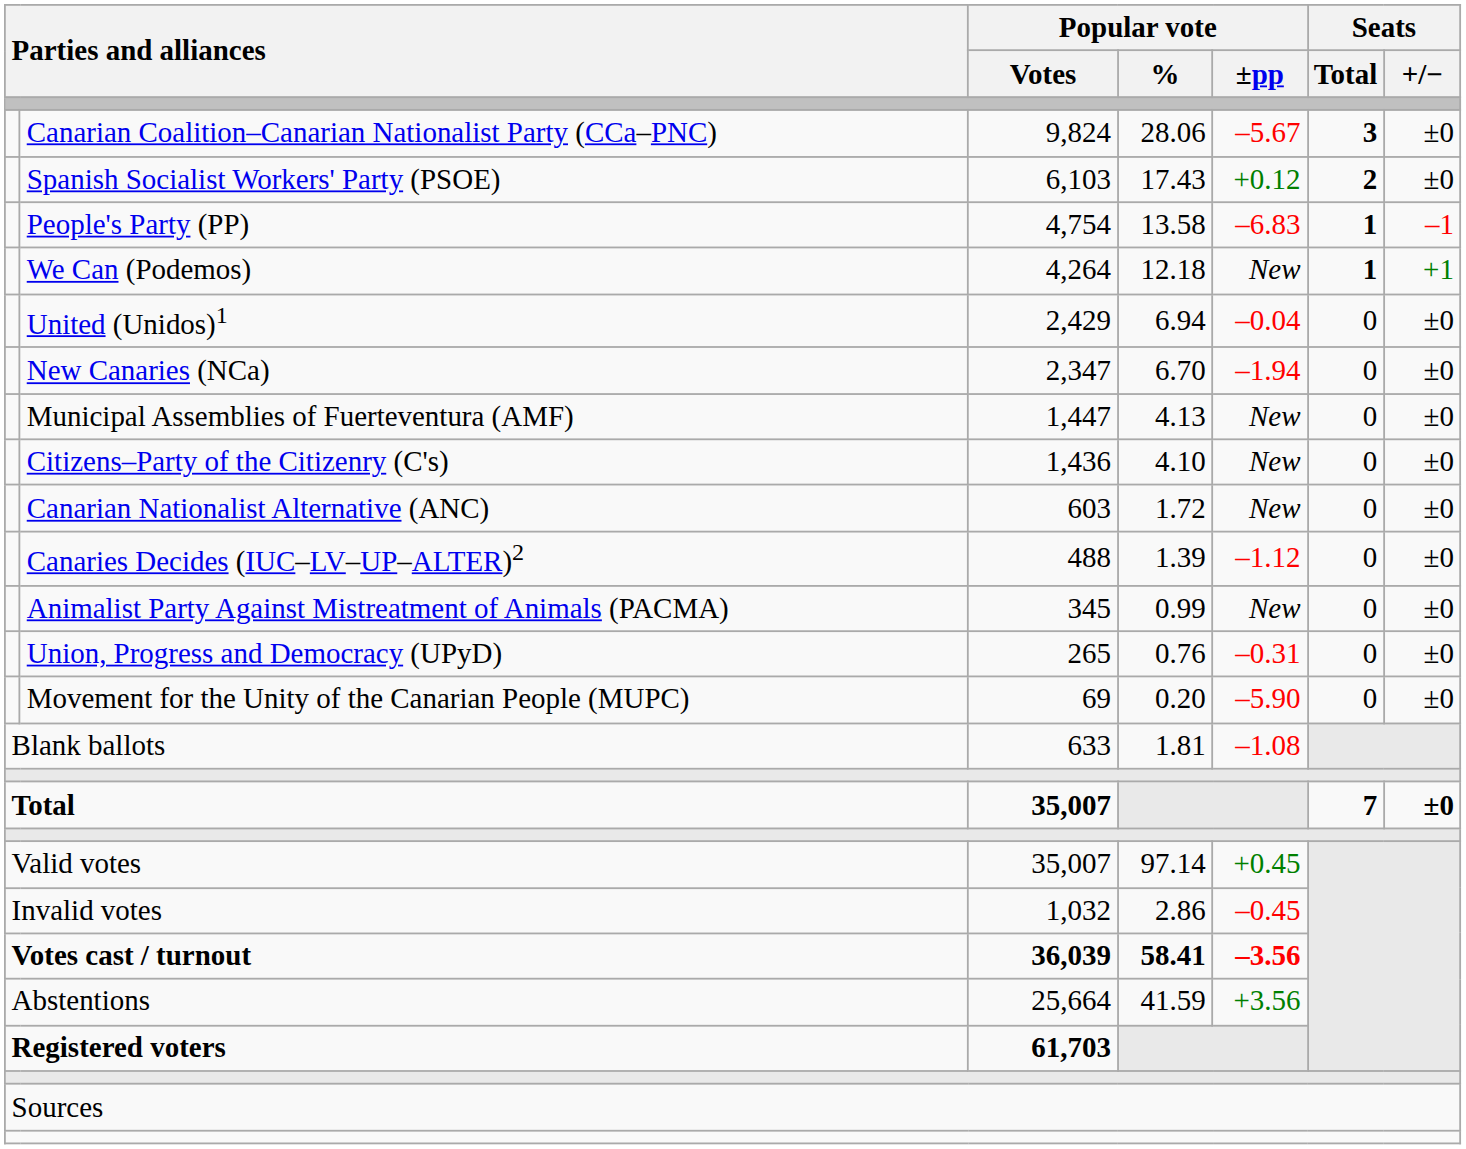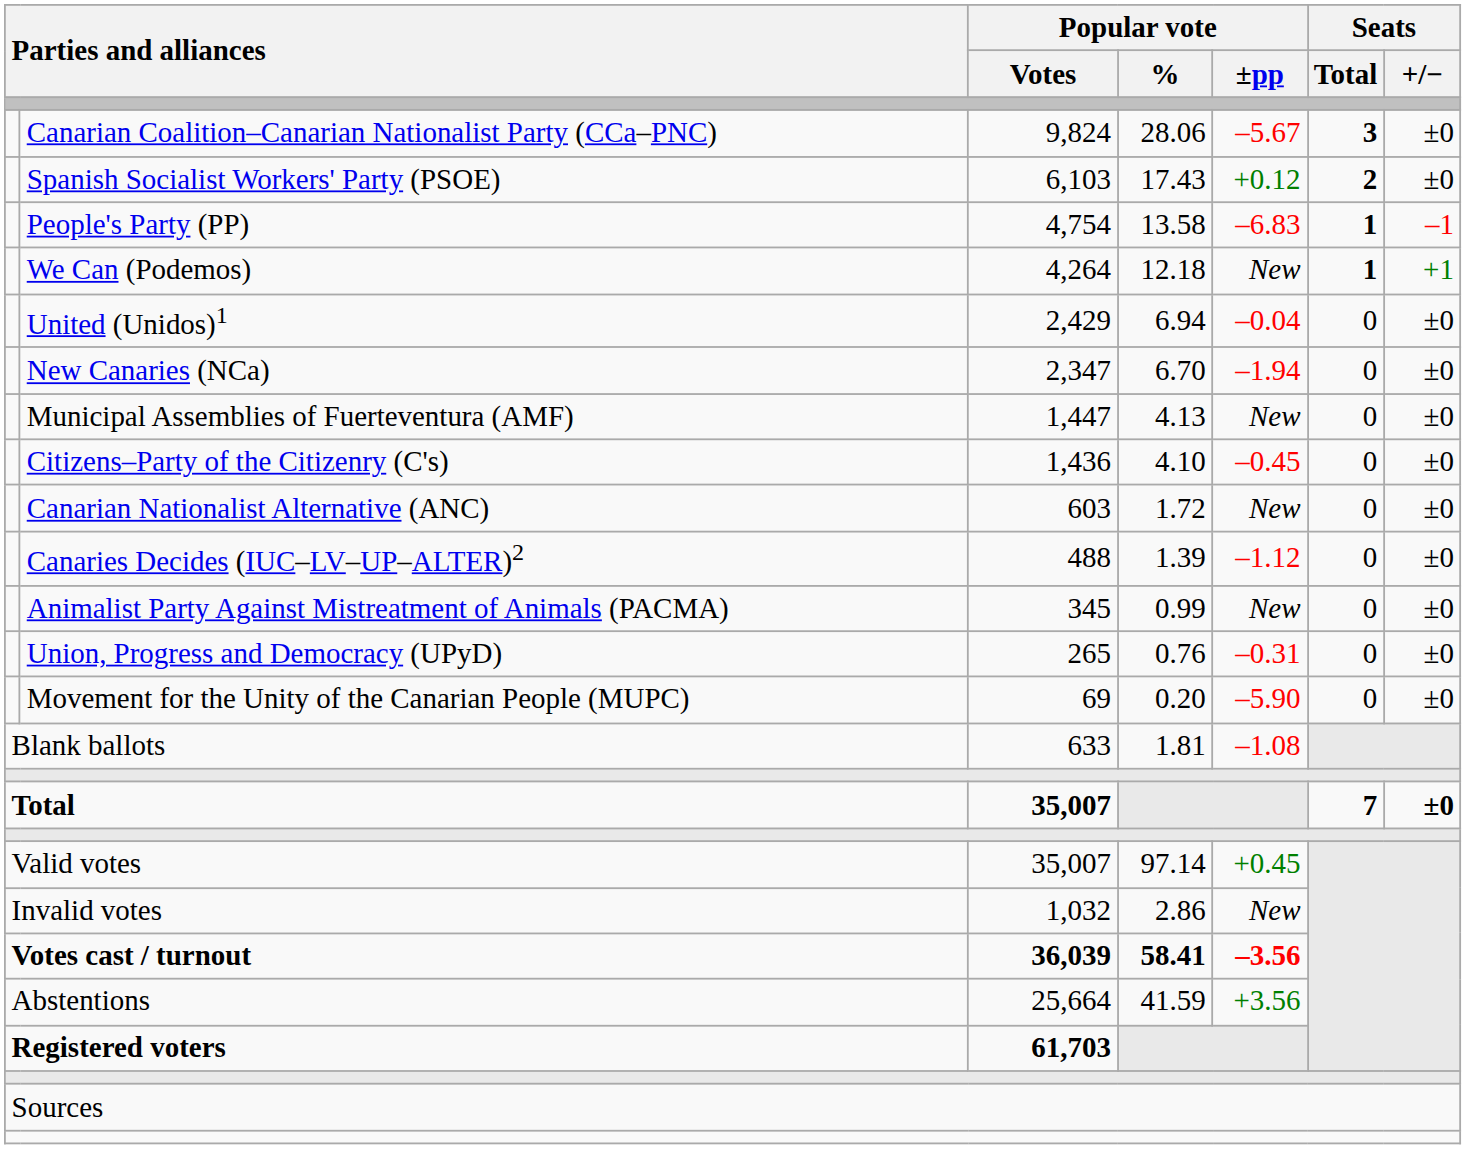(1275, 462) New -> (1268, 462) –0.45
(1268, 909) –0.45 -> (1275, 909) New
